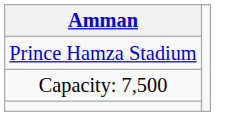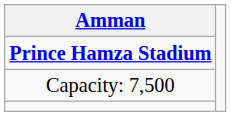(103, 52) normal -> (110, 52) bold
